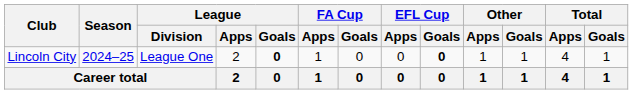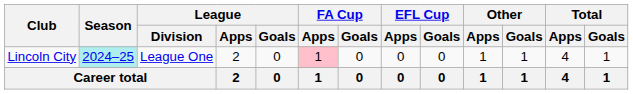(108, 57) no background -> (108, 57) paleturquoise background
(277, 57) bold -> (277, 57) normal
(318, 57) no background -> (318, 57) pink background
(442, 57) bold -> (442, 57) normal
